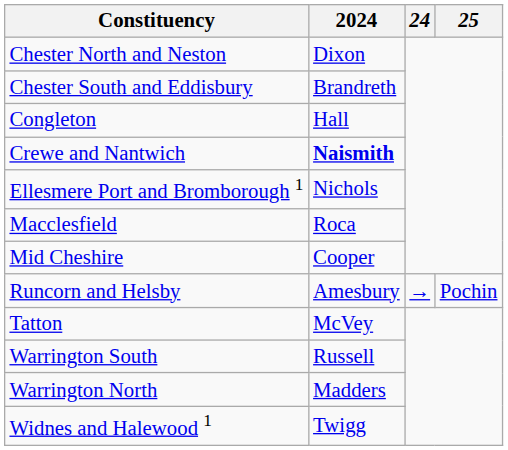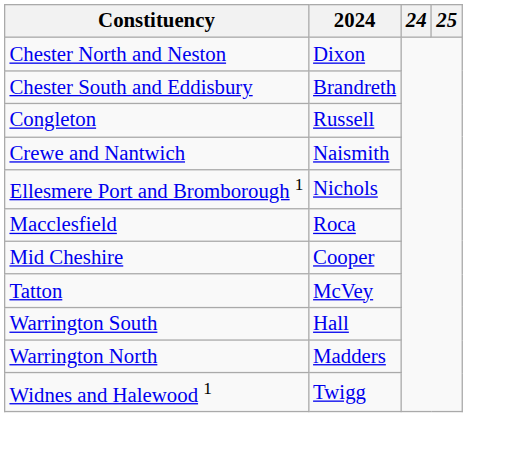(331, 119) Hall -> (344, 119) Russell
(354, 152) bold -> (351, 152) normal
- row: (95, 290)
(344, 356) Russell -> (331, 323) Hall
